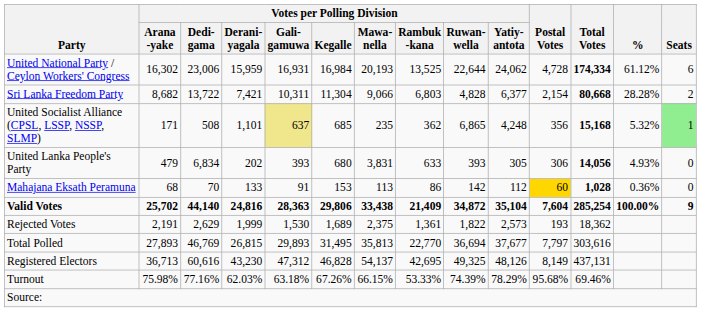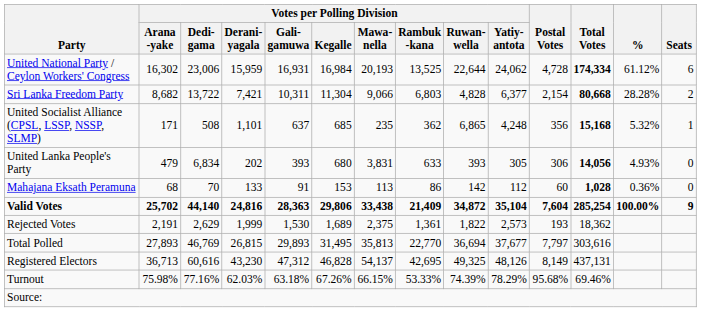(301, 125) khaki background -> (301, 125) no background
(691, 125) lightgreen background -> (691, 125) no background
(562, 188) gold background -> (562, 188) no background
